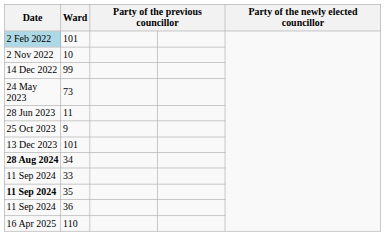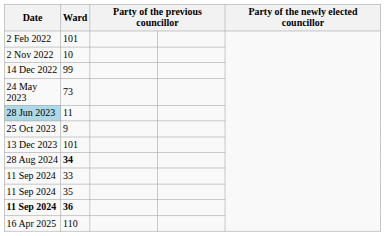(29, 39) lightblue background -> (29, 39) no background
(31, 113) no background -> (31, 113) lightblue background
(33, 160) bold -> (32, 160) normal
(68, 160) normal -> (68, 160) bold
(31, 192) bold -> (31, 192) normal
(31, 207) normal -> (31, 207) bold
(68, 207) normal -> (68, 207) bold
